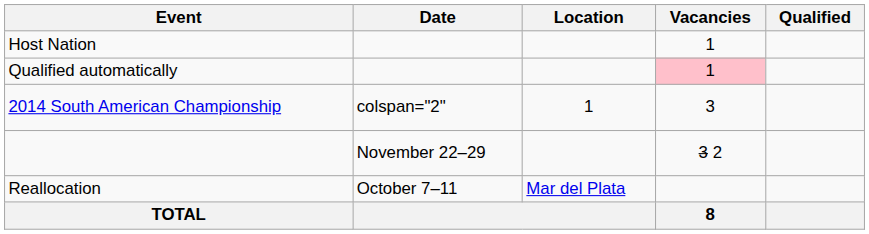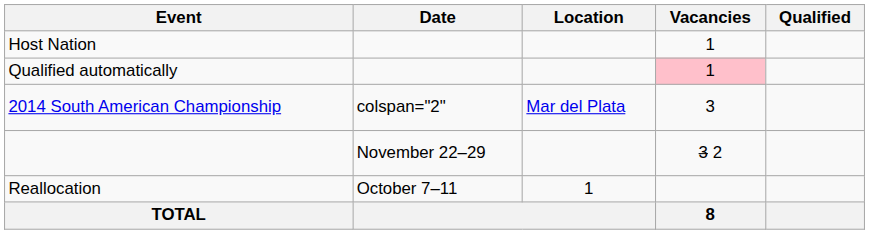(589, 107) 1 -> (576, 107) Mar del Plata
(576, 188) Mar del Plata -> (589, 188) 1
